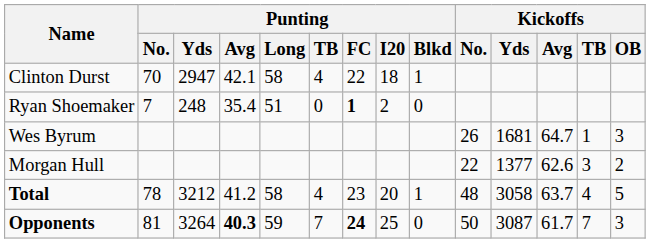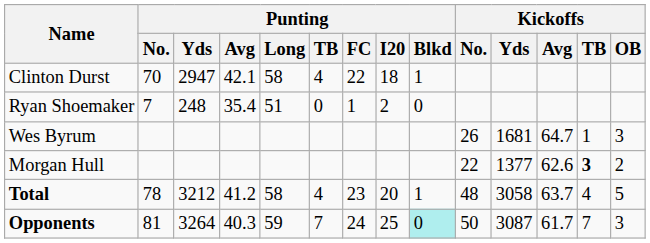(351, 106) bold -> (351, 106) normal
(586, 164) normal -> (586, 164) bold
(240, 223) bold -> (240, 223) normal
(356, 223) bold -> (356, 223) normal
(418, 223) no background -> (418, 223) paleturquoise background
